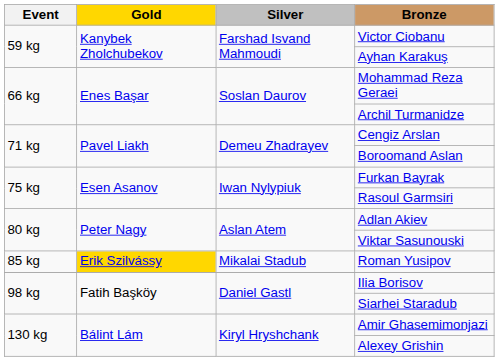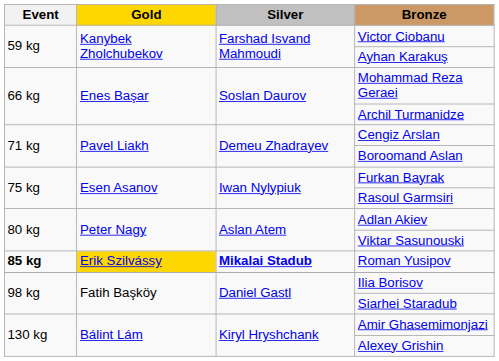(24, 261) normal -> (24, 261) bold
(262, 261) normal -> (265, 261) bold
